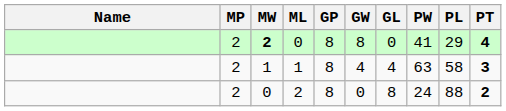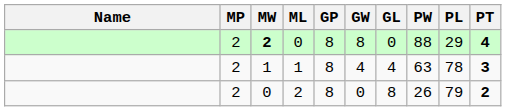(423, 42) 41 -> (423, 42) 88
(454, 68) 58 -> (454, 68) 78
(423, 93) 24 -> (423, 93) 26
(454, 93) 88 -> (454, 93) 79
